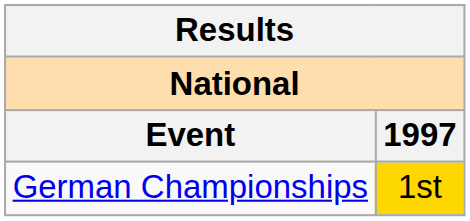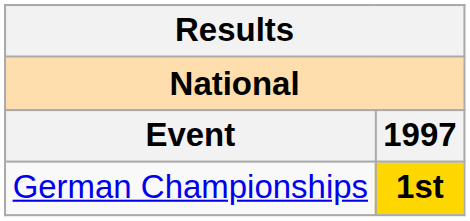(420, 187) normal -> (420, 187) bold
